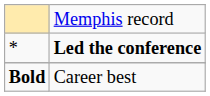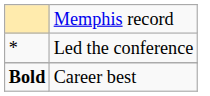(127, 47) bold -> (124, 47) normal
